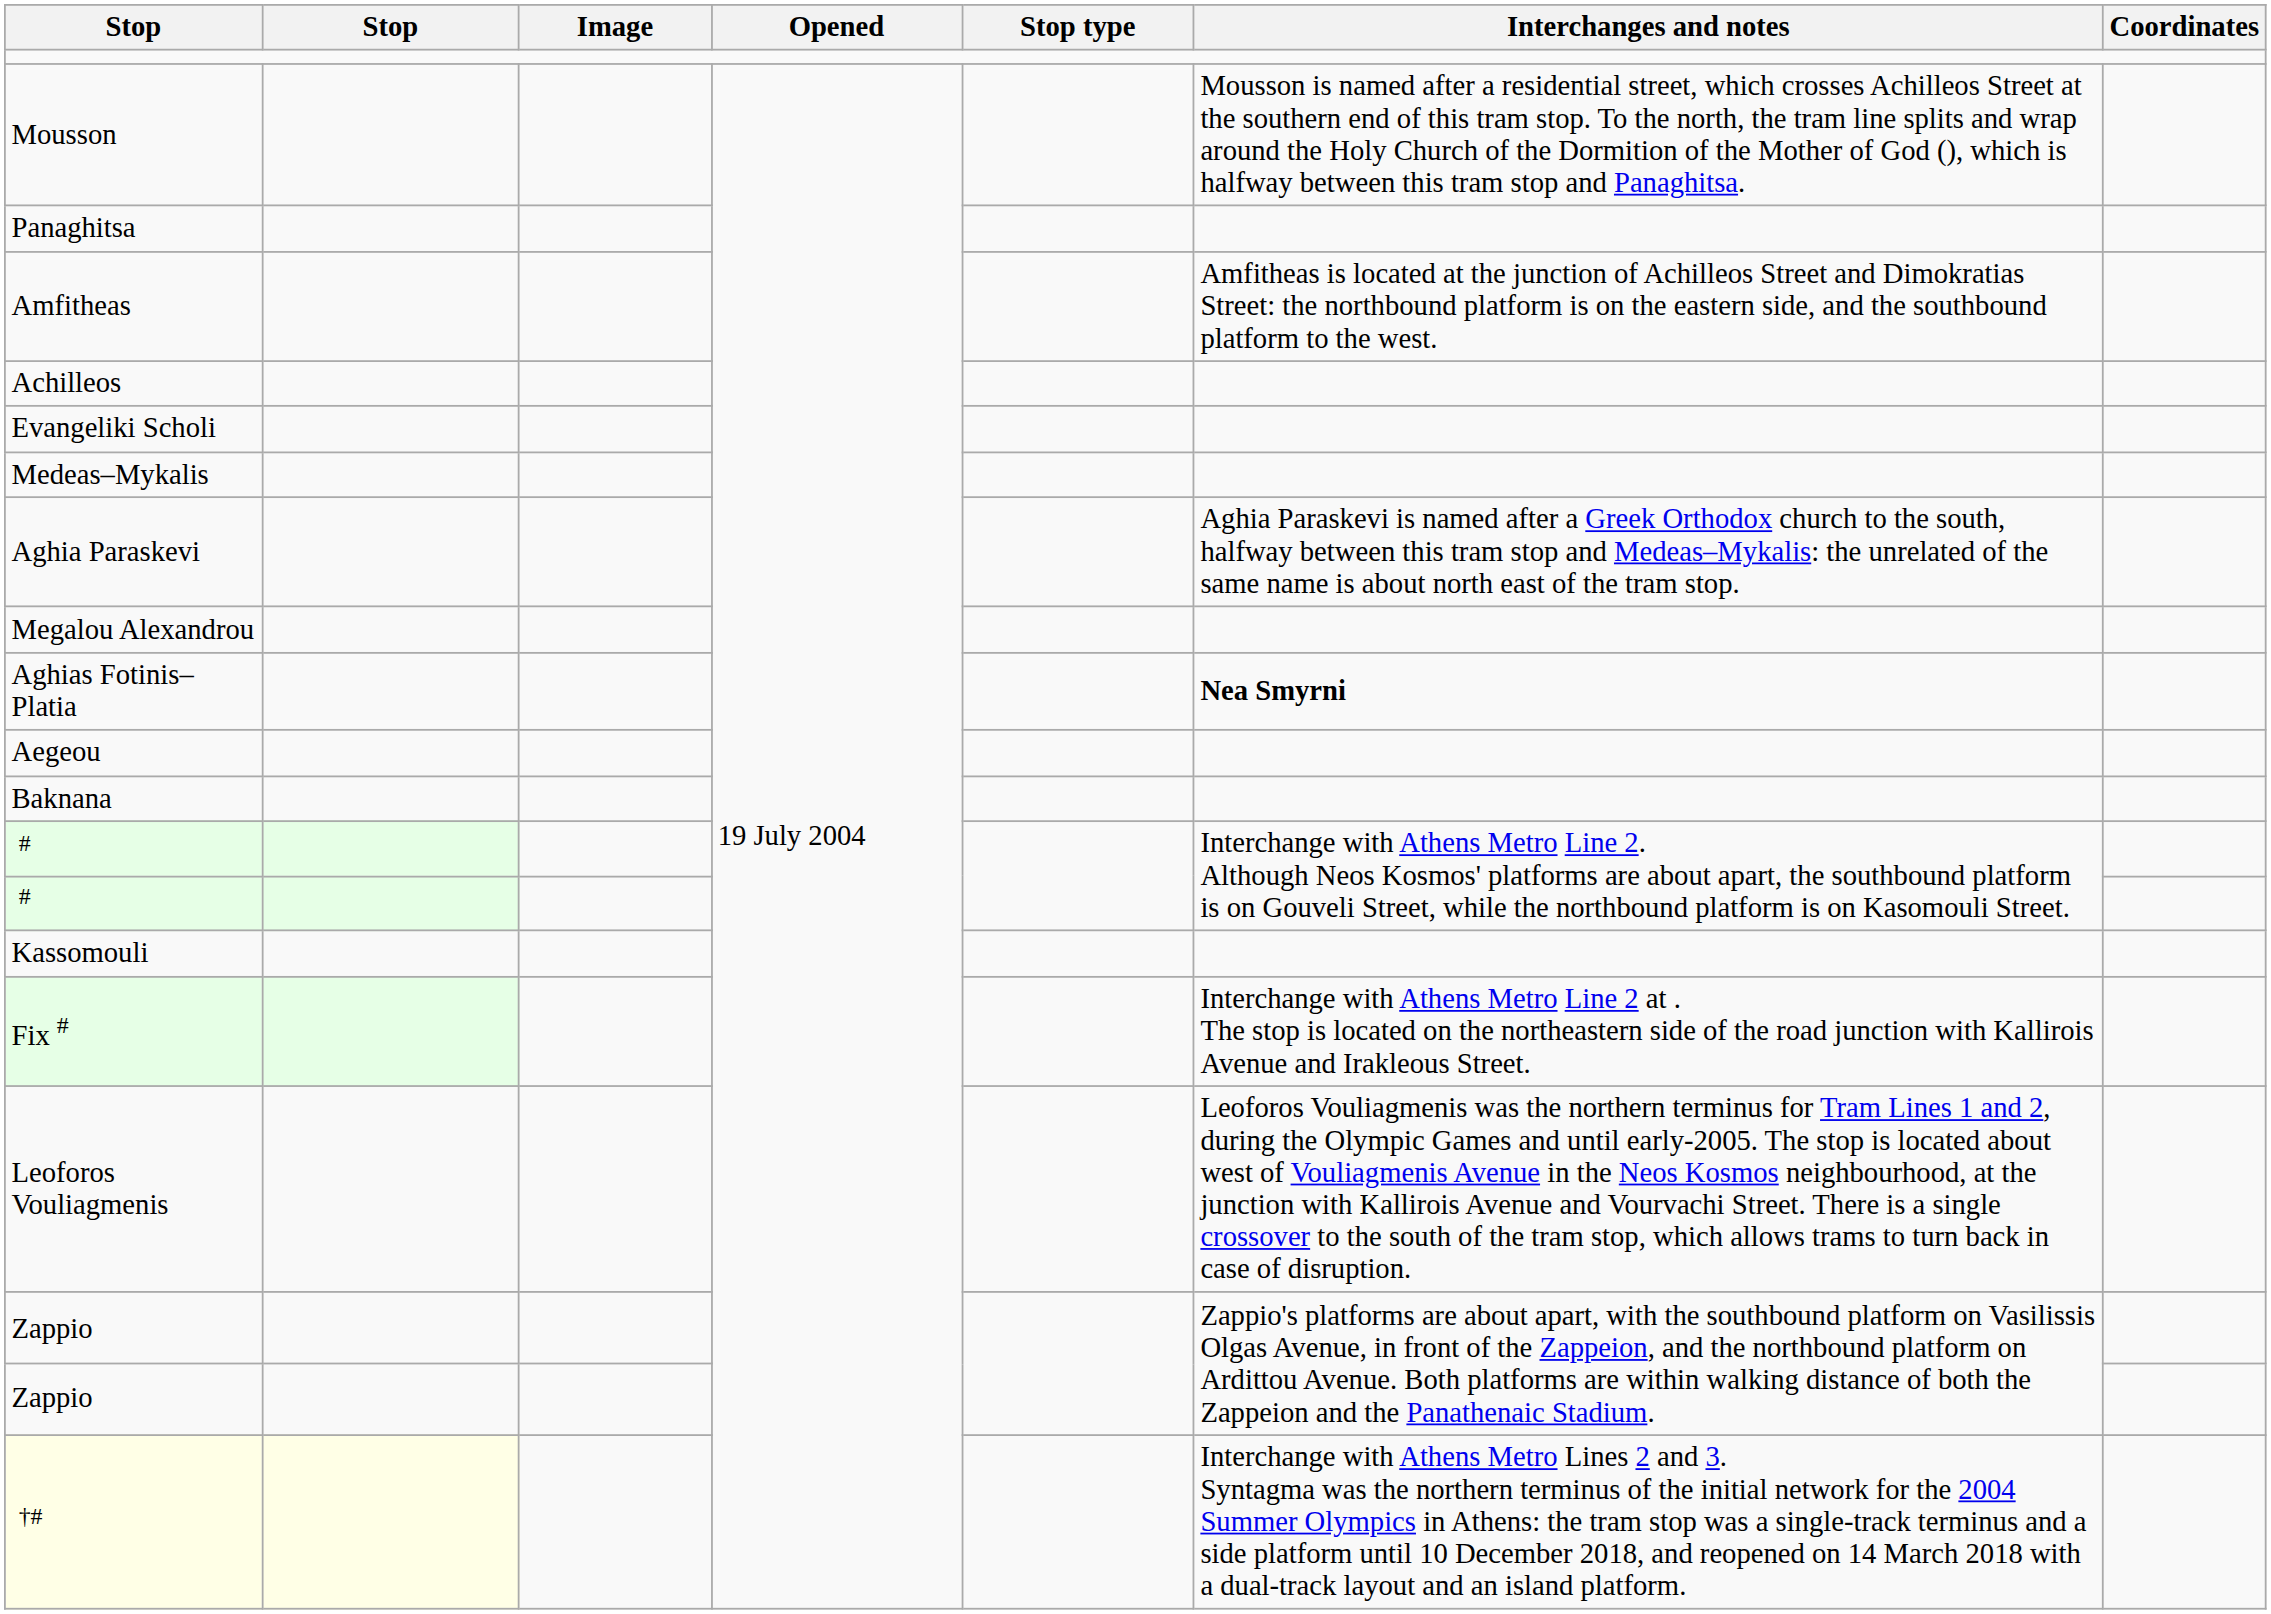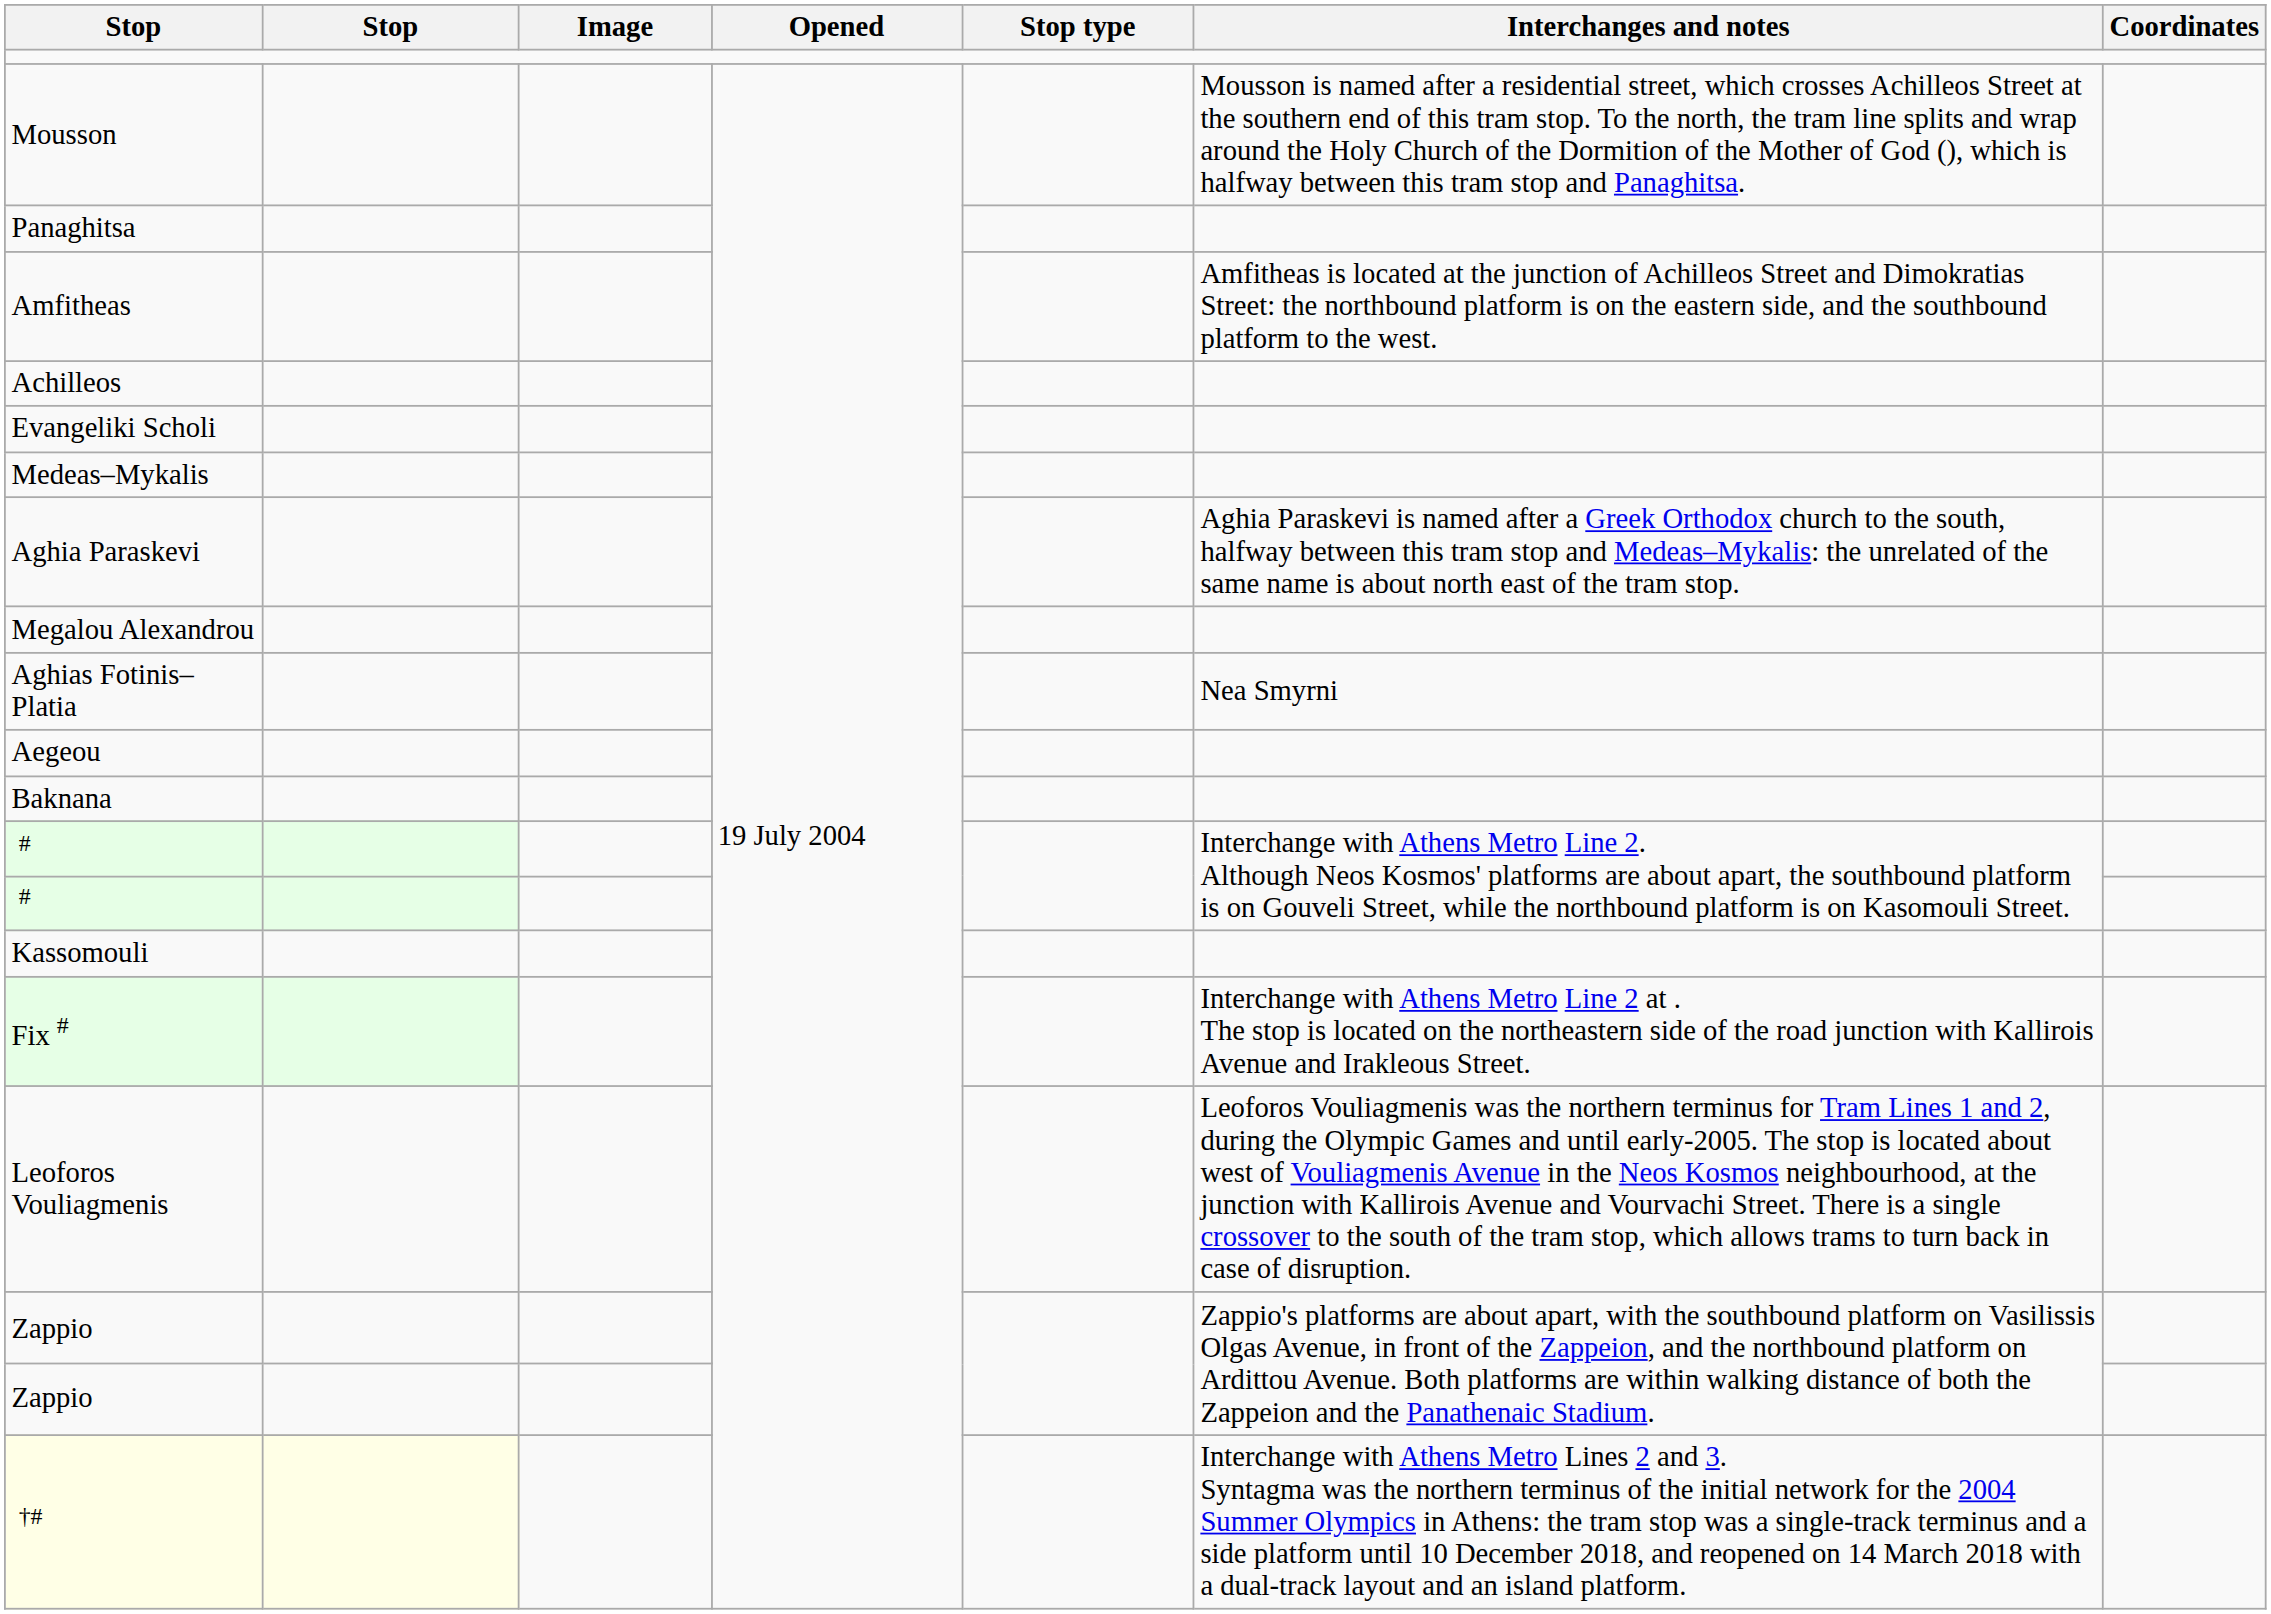(1273, 690) bold -> (1269, 690) normal
